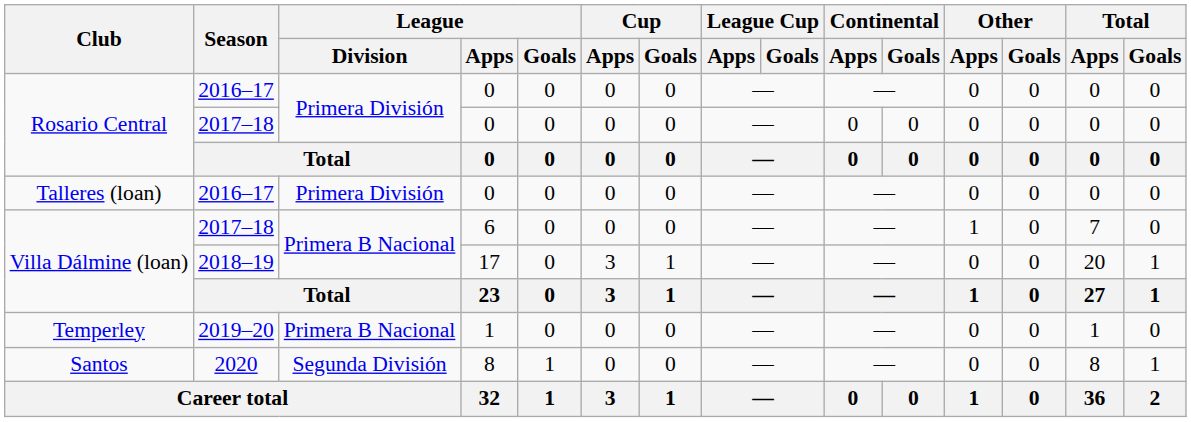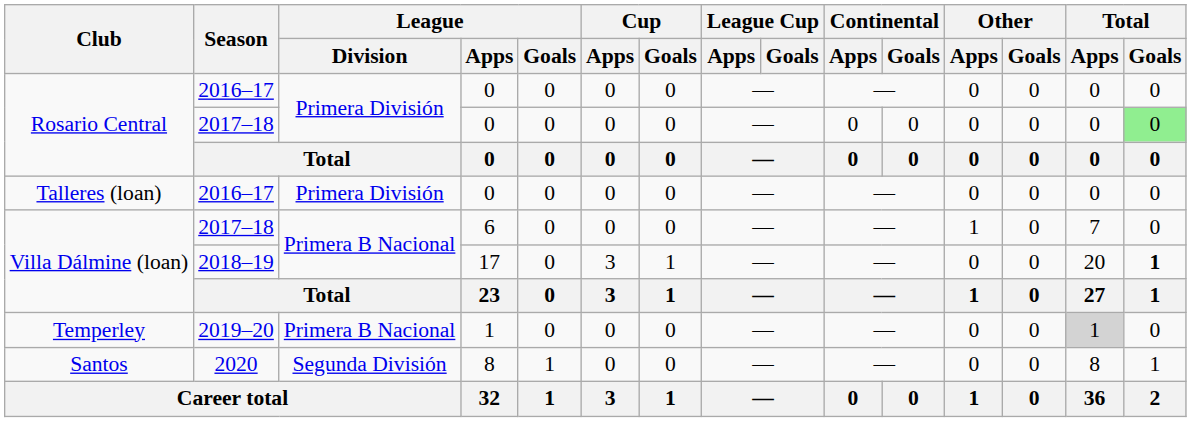(1155, 124) no background -> (1155, 124) lightgreen background
(1155, 261) normal -> (1155, 261) bold
(1095, 329) no background -> (1095, 329) lightgrey background
